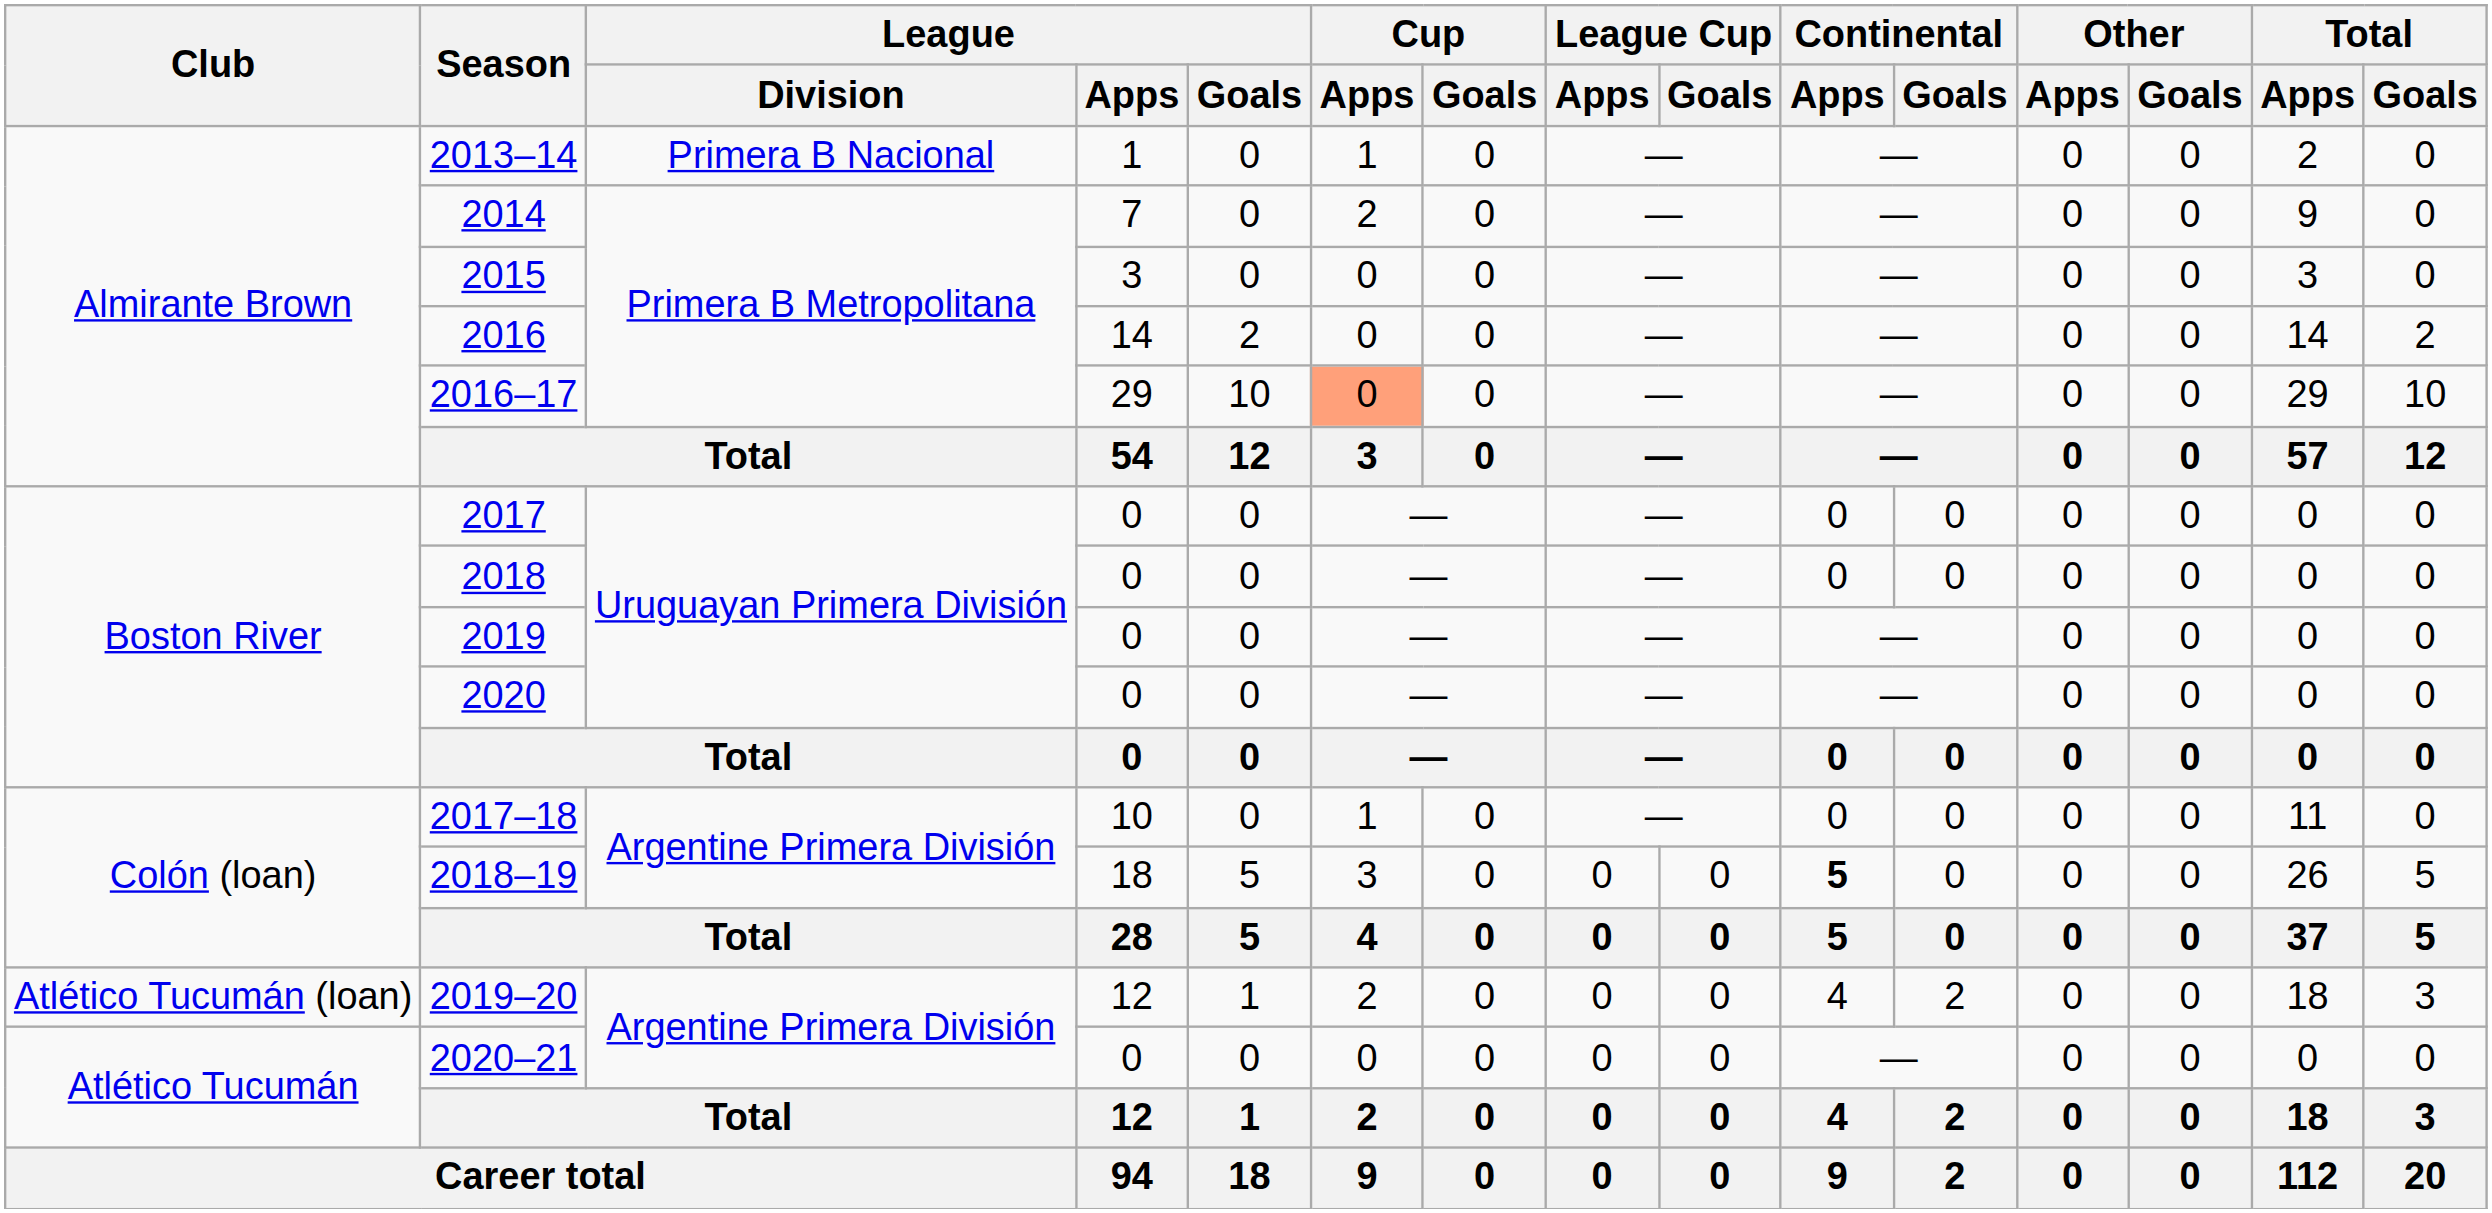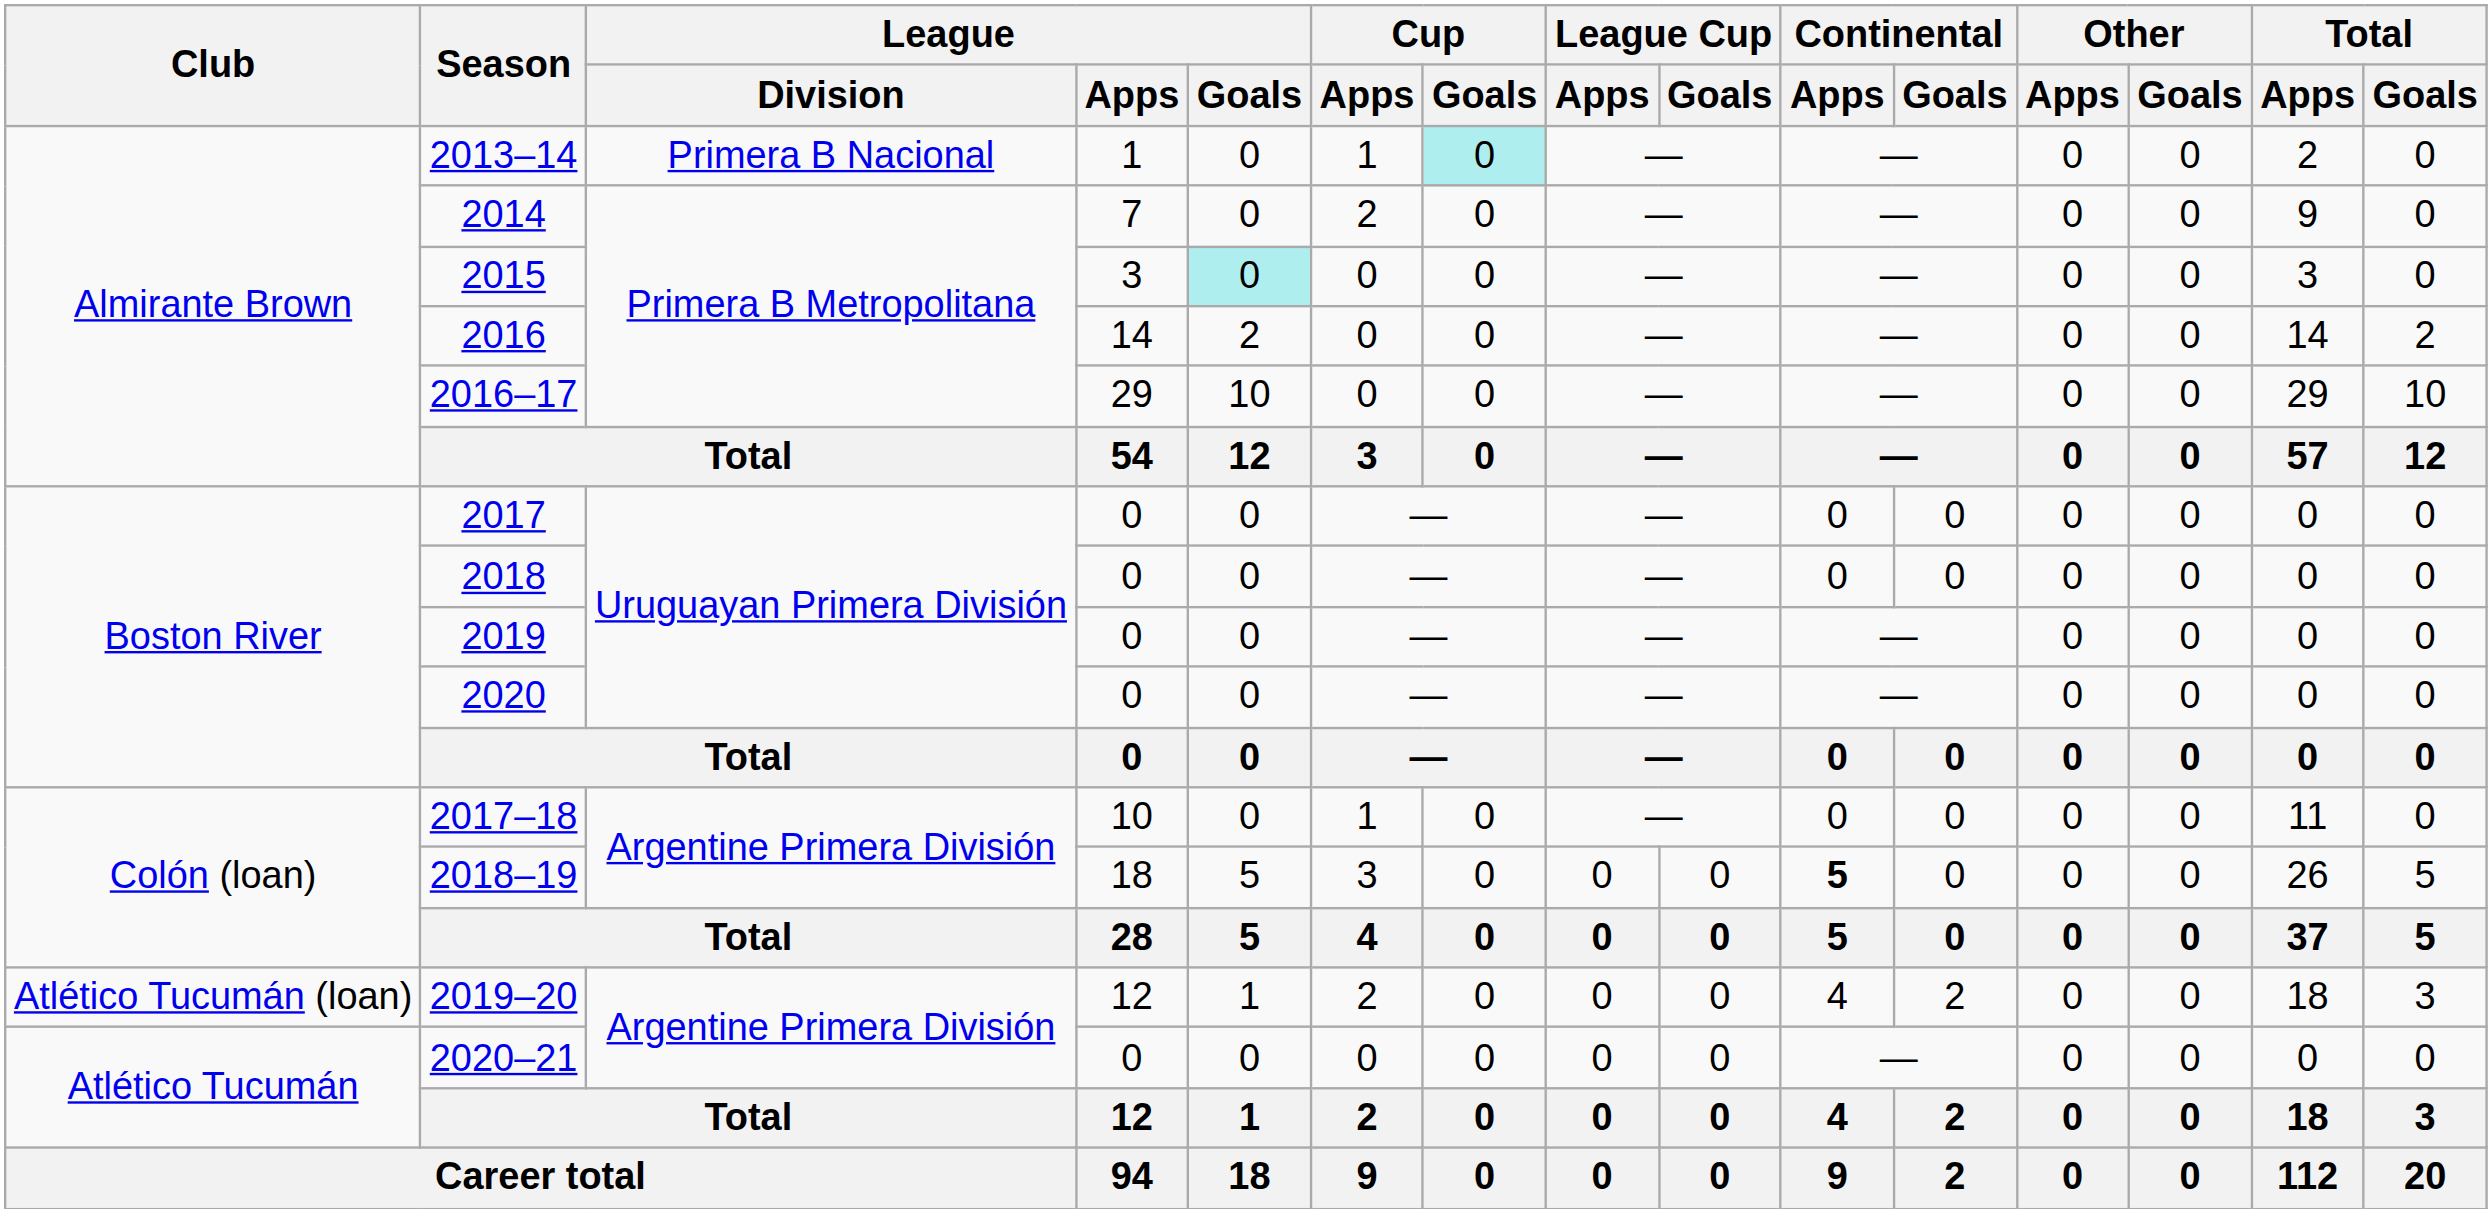(1485, 154) no background -> (1485, 154) paleturquoise background
(1249, 275) no background -> (1249, 275) paleturquoise background
(1367, 395) lightsalmon background -> (1367, 395) no background
